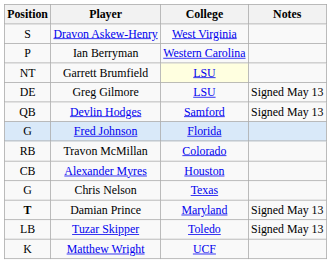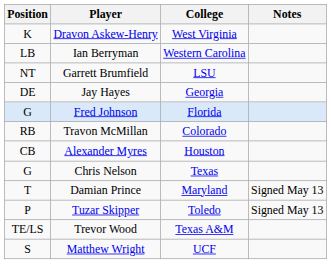(28, 34) S -> (28, 34) K
(28, 53) P -> (28, 53) LB
(204, 73) lightyellow background -> (204, 73) no background
- row: (106, 92)
+ row: (106, 92)
- row: (106, 112)
(28, 209) bold -> (28, 190) normal
(28, 229) LB -> (28, 209) P
+ row: (106, 229)
(28, 249) K -> (28, 249) S
